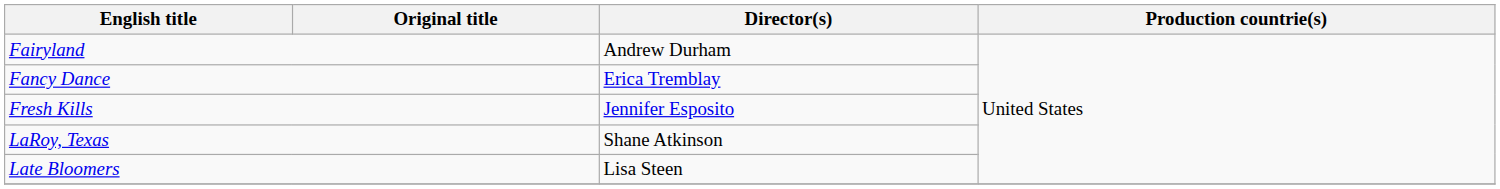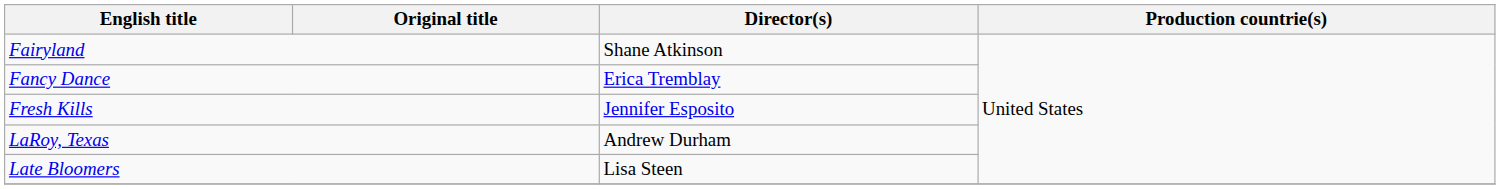(667, 49) Andrew Durham -> (663, 49) Shane Atkinson
(663, 139) Shane Atkinson -> (667, 139) Andrew Durham
